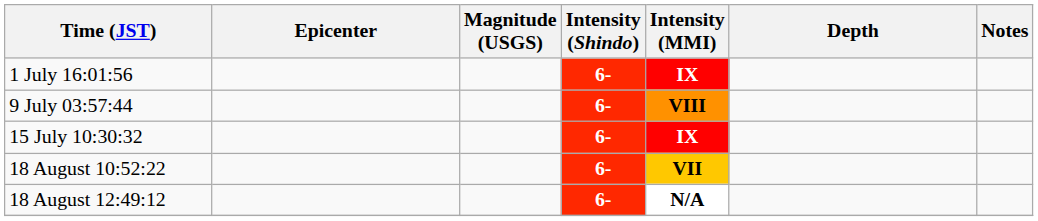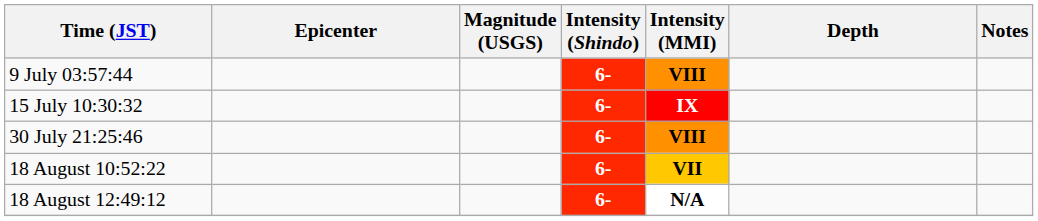- row: (71, 74)
+ row: (76, 136)
